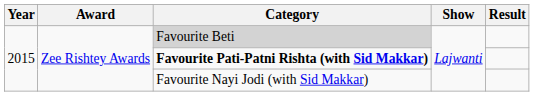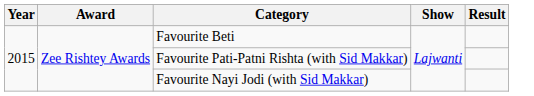(195, 36) lightgrey background -> (195, 36) no background
(292, 58) bold -> (282, 58) normal
